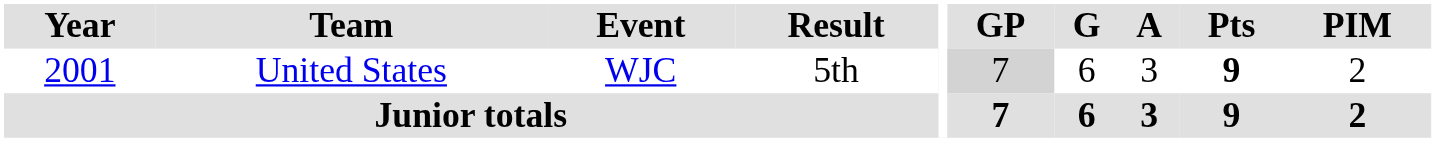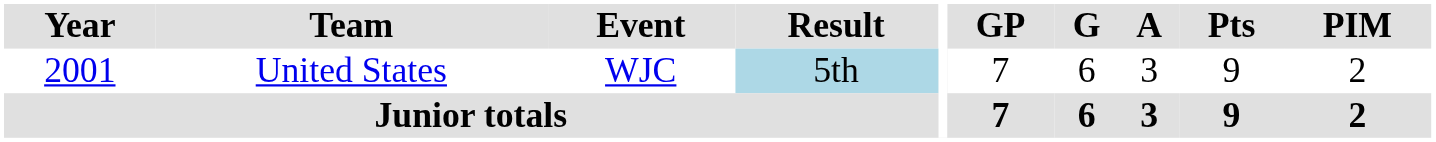(836, 70) no background -> (836, 70) lightblue background
(1001, 70) lightgrey background -> (1001, 70) no background
(1232, 70) bold -> (1232, 70) normal
